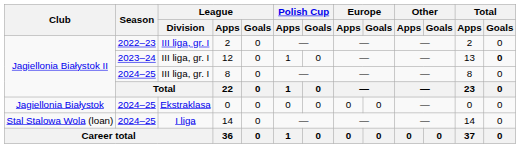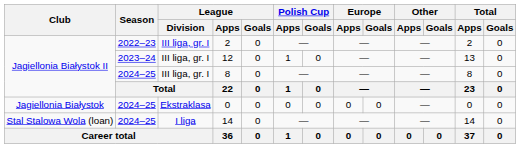(500, 58) bold -> (500, 58) normal
